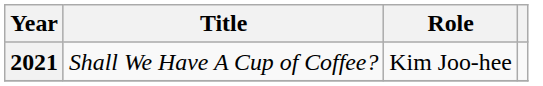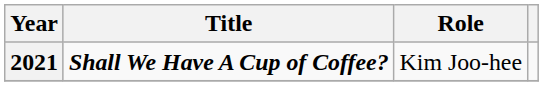(224, 61) normal -> (229, 61) bold
